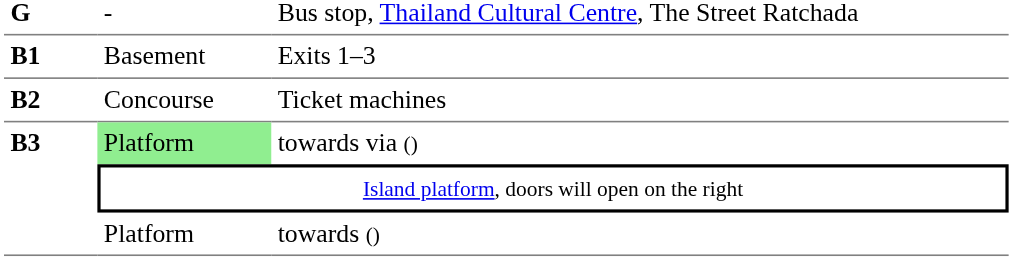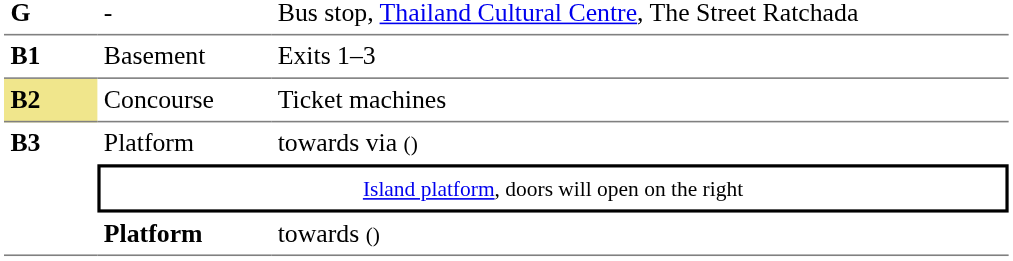(25, 99) no background -> (25, 99) khaki background
(149, 143) lightgreen background -> (149, 143) no background
(149, 233) normal -> (153, 233) bold
